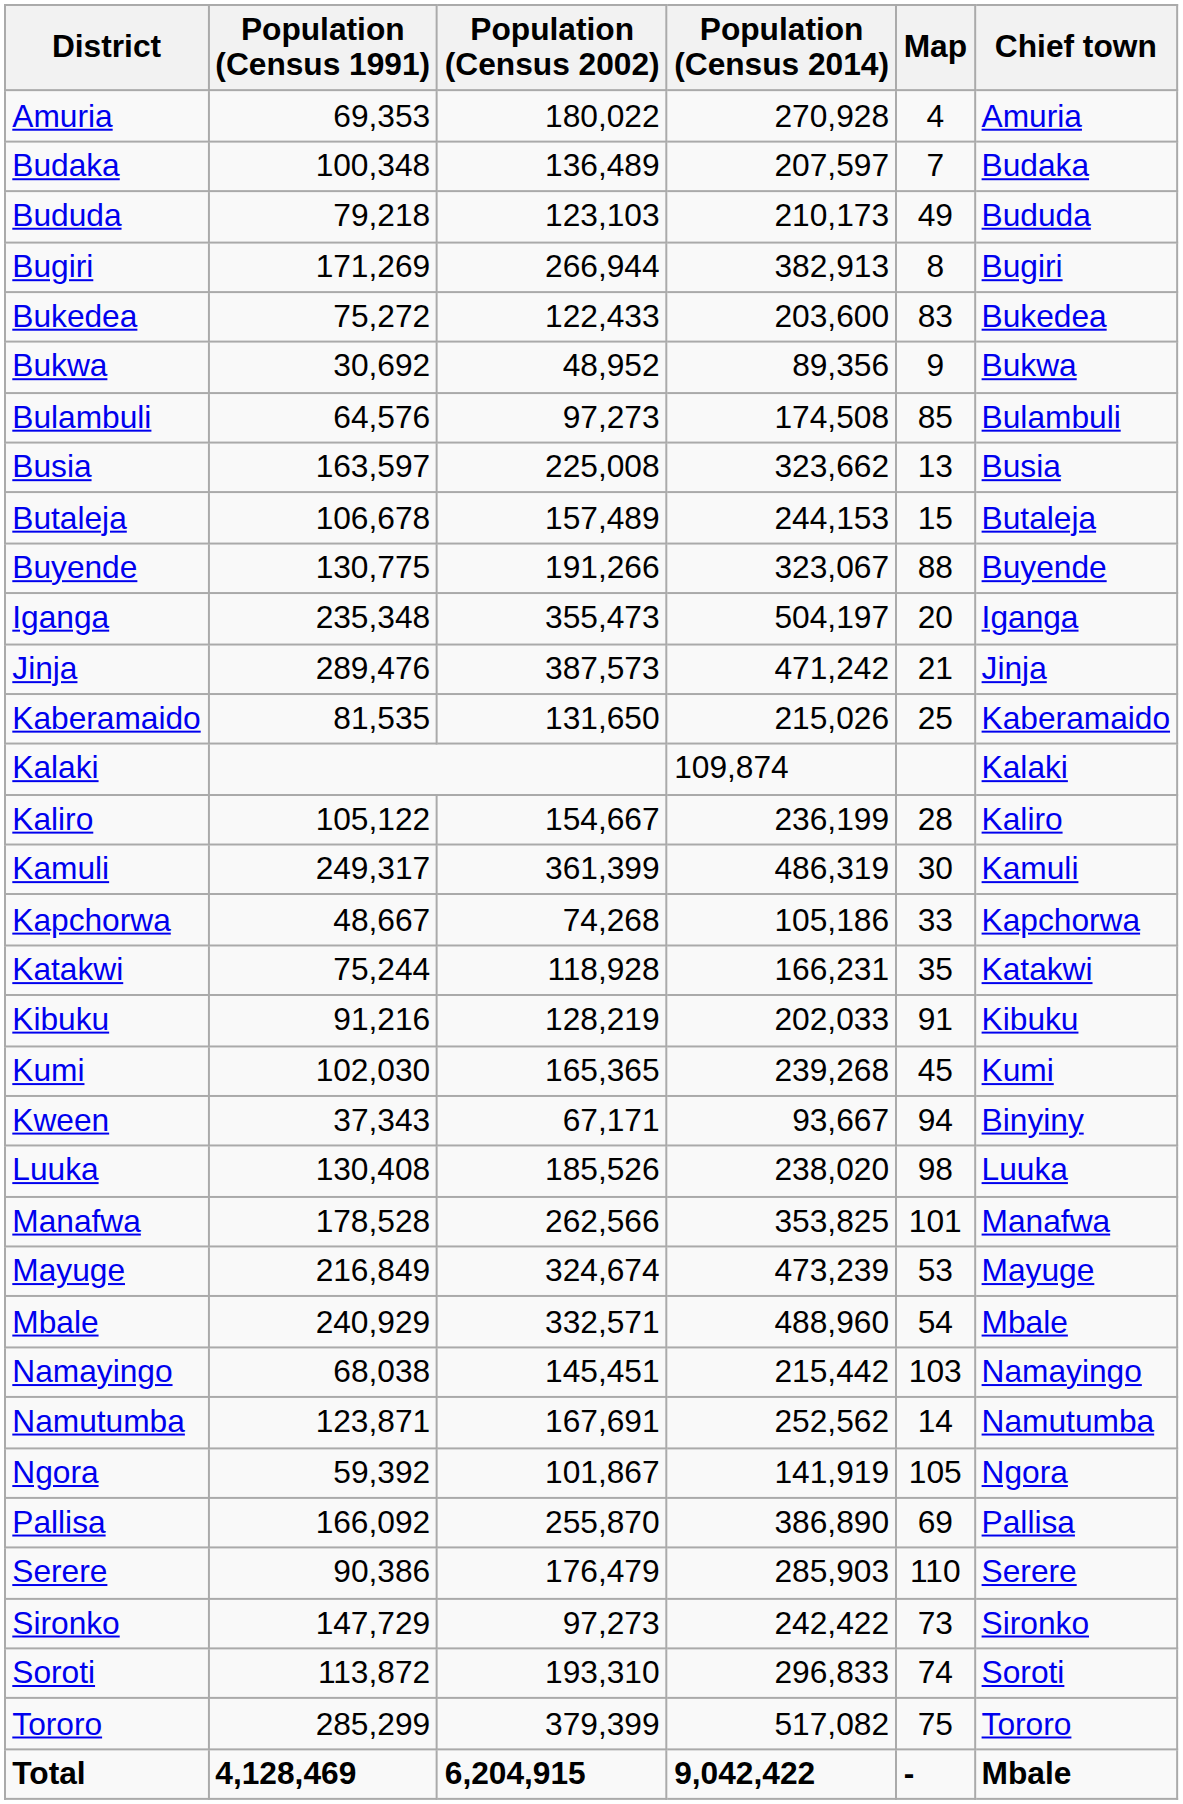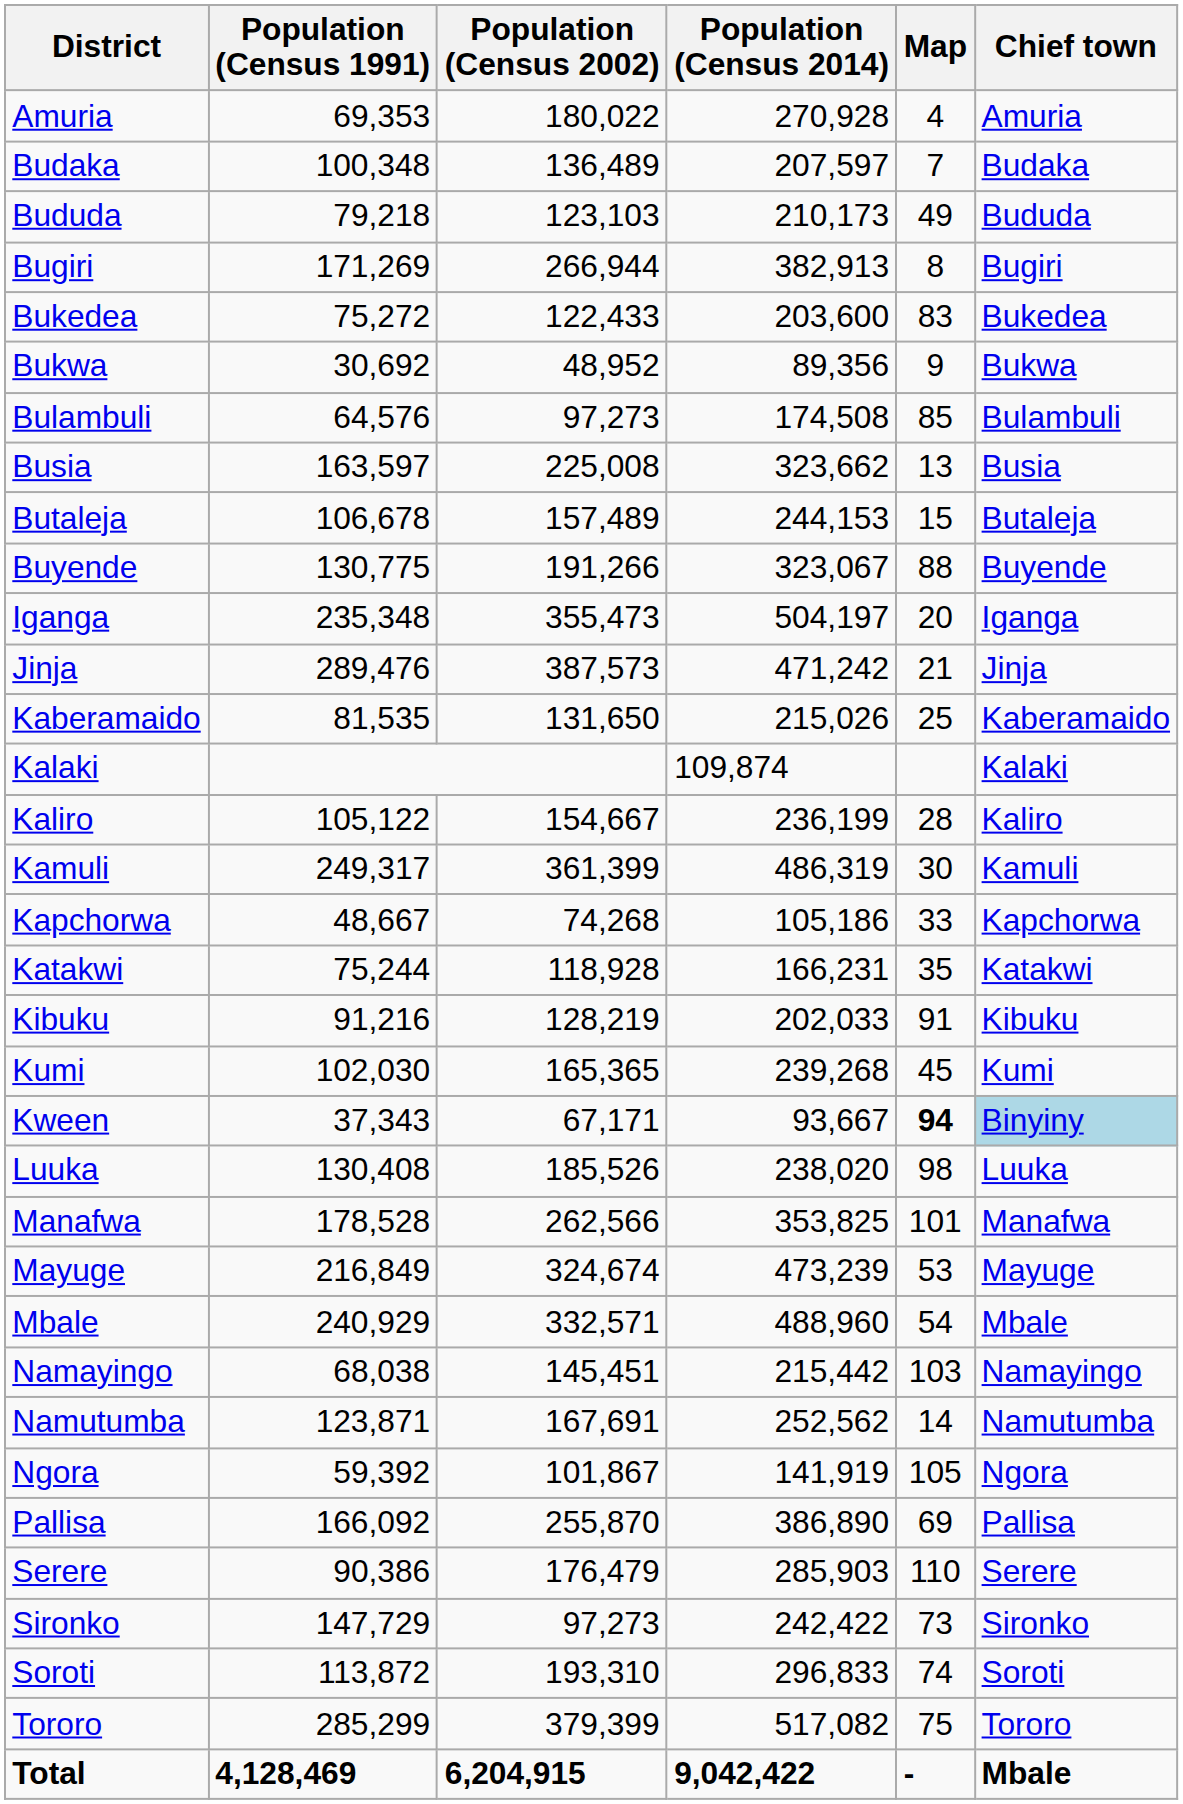(935, 1120) normal -> (935, 1120) bold
(1033, 1120) no background -> (1033, 1120) lightblue background
